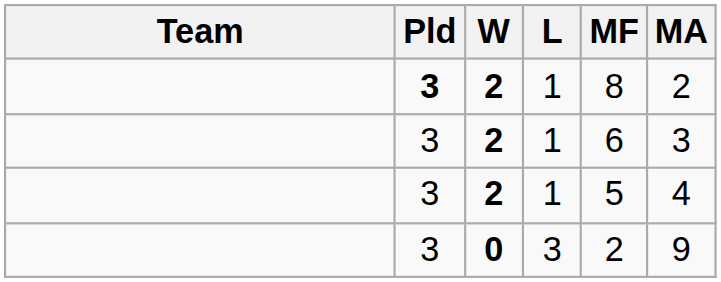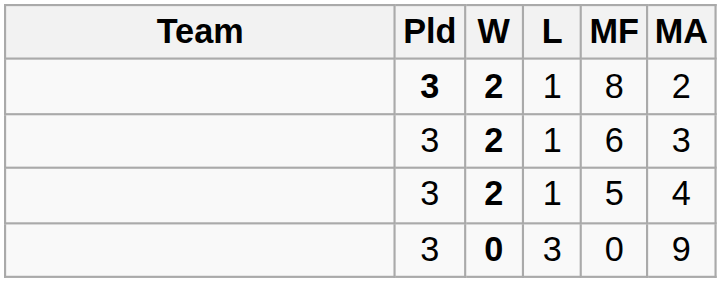(614, 248) 2 -> (614, 248) 0
